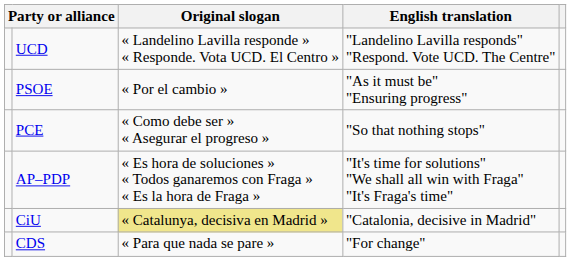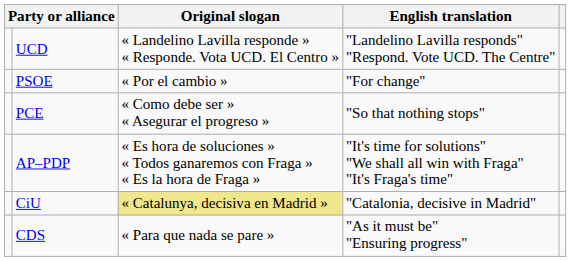(407, 89) "As it must be" "Ensuring progress" -> (386, 81) "For change"
(386, 244) "For change" -> (407, 235) "As it must be" "Ensuring progress"
